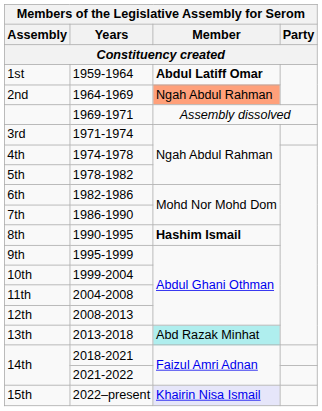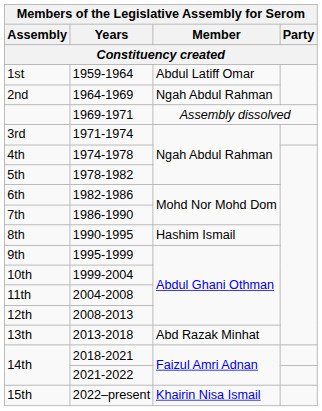(209, 74) bold -> (205, 74) normal
(214, 94) lightsalmon background -> (214, 94) no background
(198, 235) bold -> (196, 235) normal
(208, 335) paleturquoise background -> (208, 335) no background
(208, 395) lavender background -> (208, 395) no background
